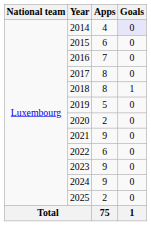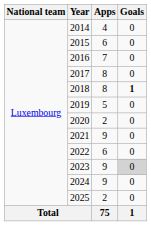(132, 27) lavender background -> (132, 27) no background
(132, 89) normal -> (132, 89) bold
(132, 167) no background -> (132, 167) lightgrey background
